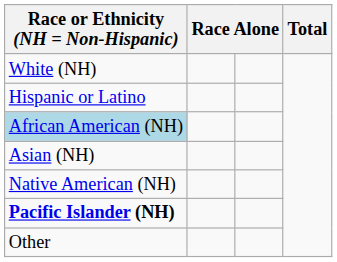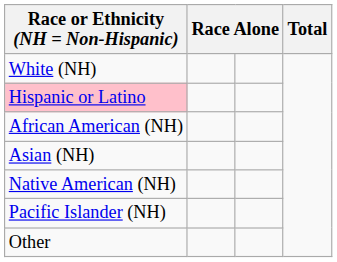(77, 97) no background -> (77, 97) pink background
(96, 126) lightblue background -> (96, 126) no background
(92, 213) bold -> (87, 213) normal
